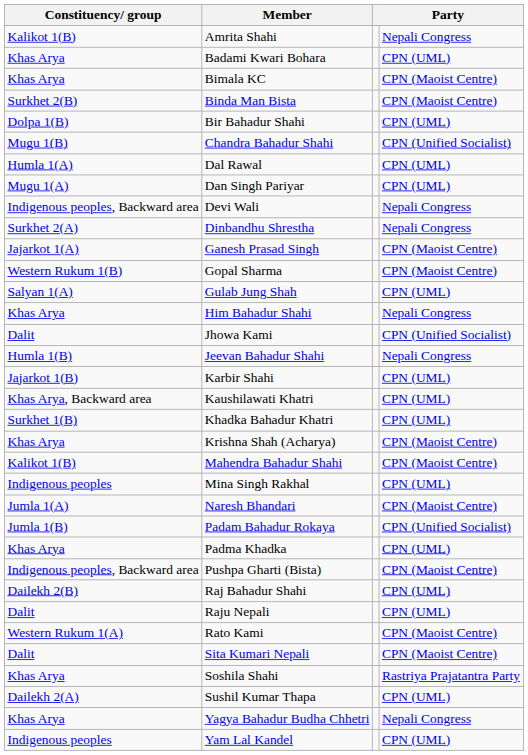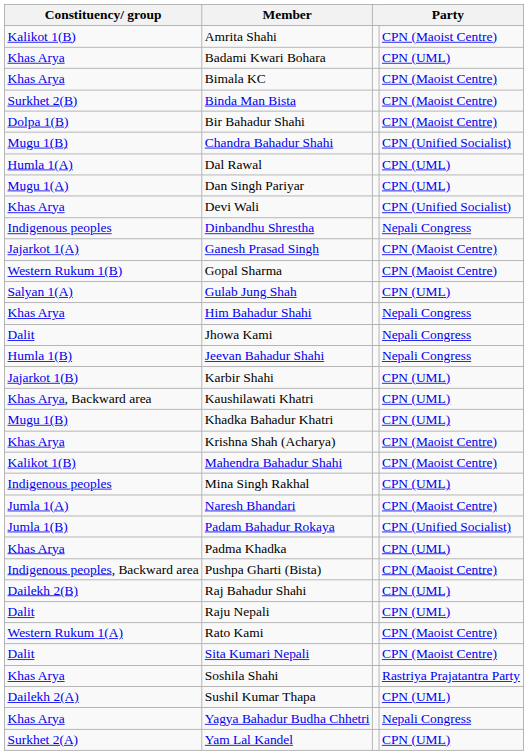(427, 36) Nepali Congress -> (439, 36) CPN (Maoist Centre)
(416, 121) CPN (UML) -> (439, 121) CPN (Maoist Centre)
(103, 206) Indigenous peoples, Backward area -> (36, 206) Khas Arya
(427, 206) Nepali Congress -> (447, 206) CPN (Unified Socialist)
(43, 228) Surkhet 2(A) -> (60, 228) Indigenous peoples
(447, 334) CPN (Unified Socialist) -> (427, 334) Nepali Congress
(42, 420) Surkhet 1(B) -> (38, 420) Mugu 1(B)
(60, 739) Indigenous peoples -> (43, 739) Surkhet 2(A)
